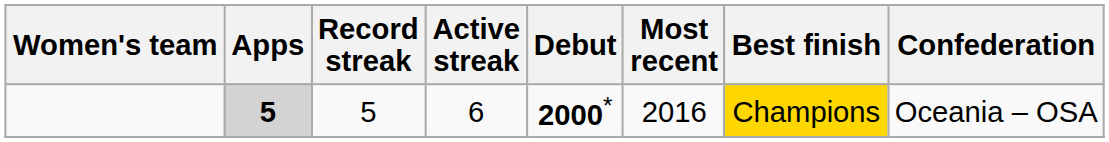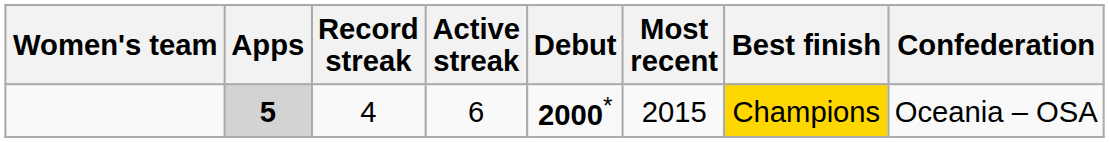(368, 111) 5 -> (368, 111) 4
(674, 111) 2016 -> (674, 111) 2015
